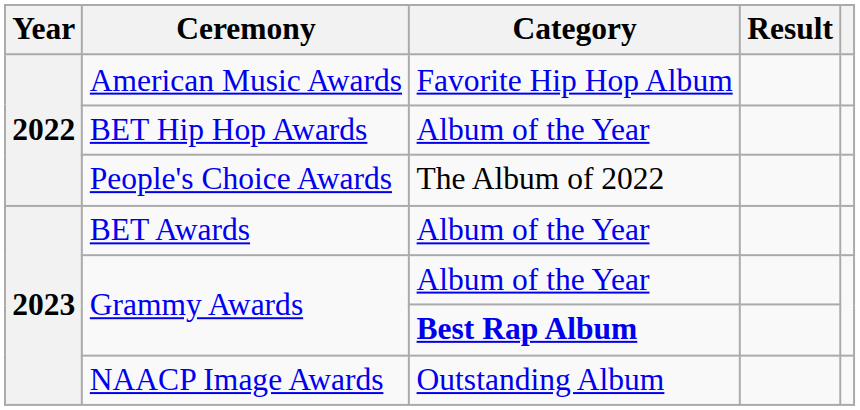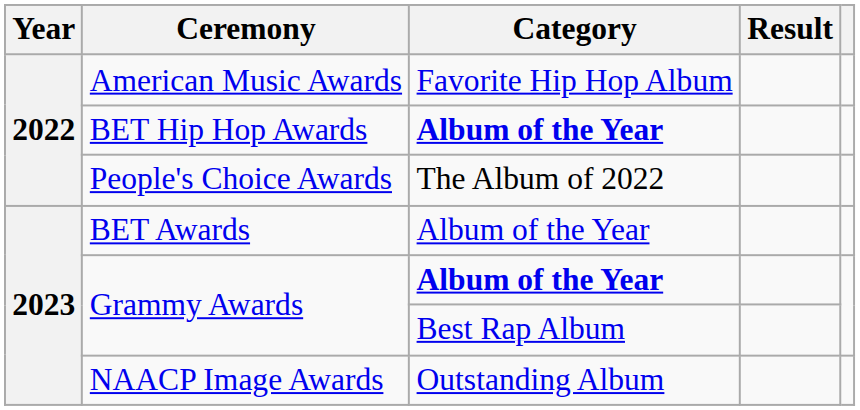(533, 129) normal -> (540, 129) bold
(533, 279) normal -> (540, 279) bold
(527, 329) bold -> (521, 329) normal
